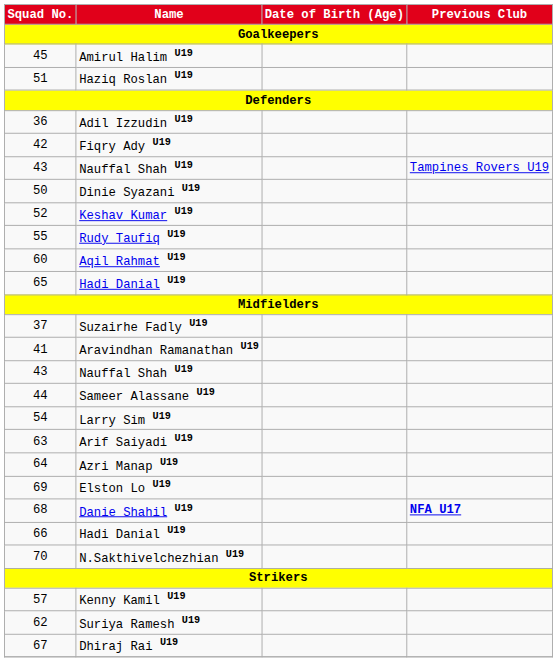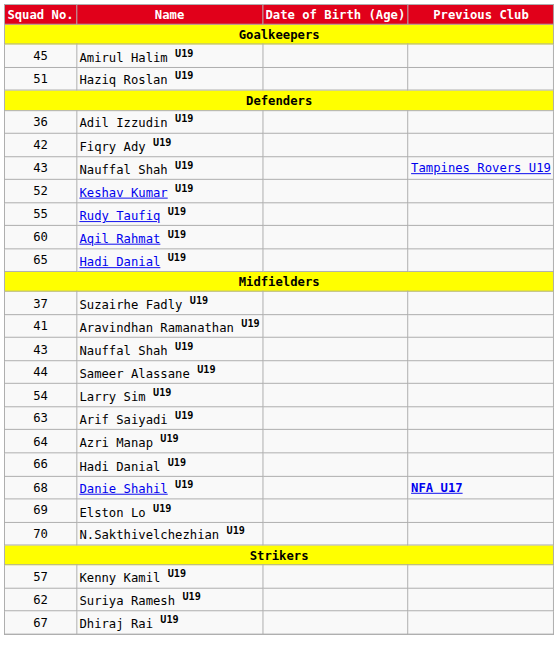- row: (40, 191)
rows swapped: (40, 533) <-> (40, 487)
